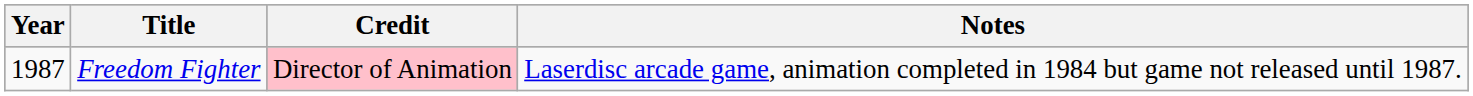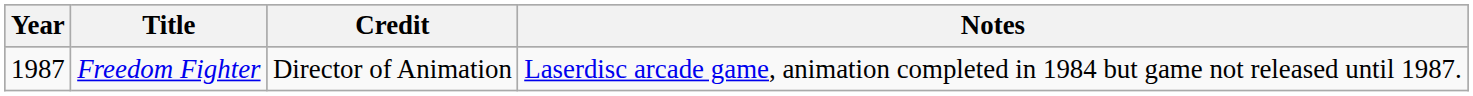(392, 68) pink background -> (392, 68) no background
